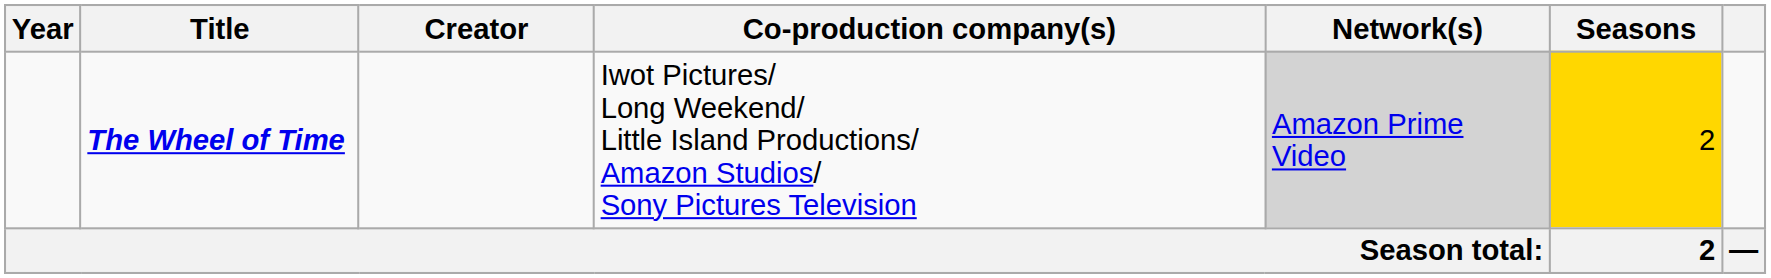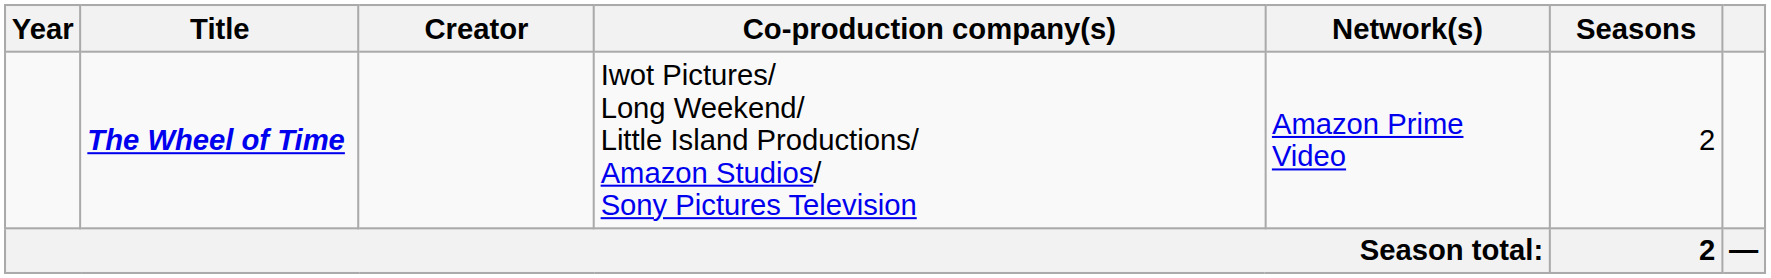(1368, 139) lightgrey background -> (1368, 139) no background
(1707, 139) gold background -> (1707, 139) no background
